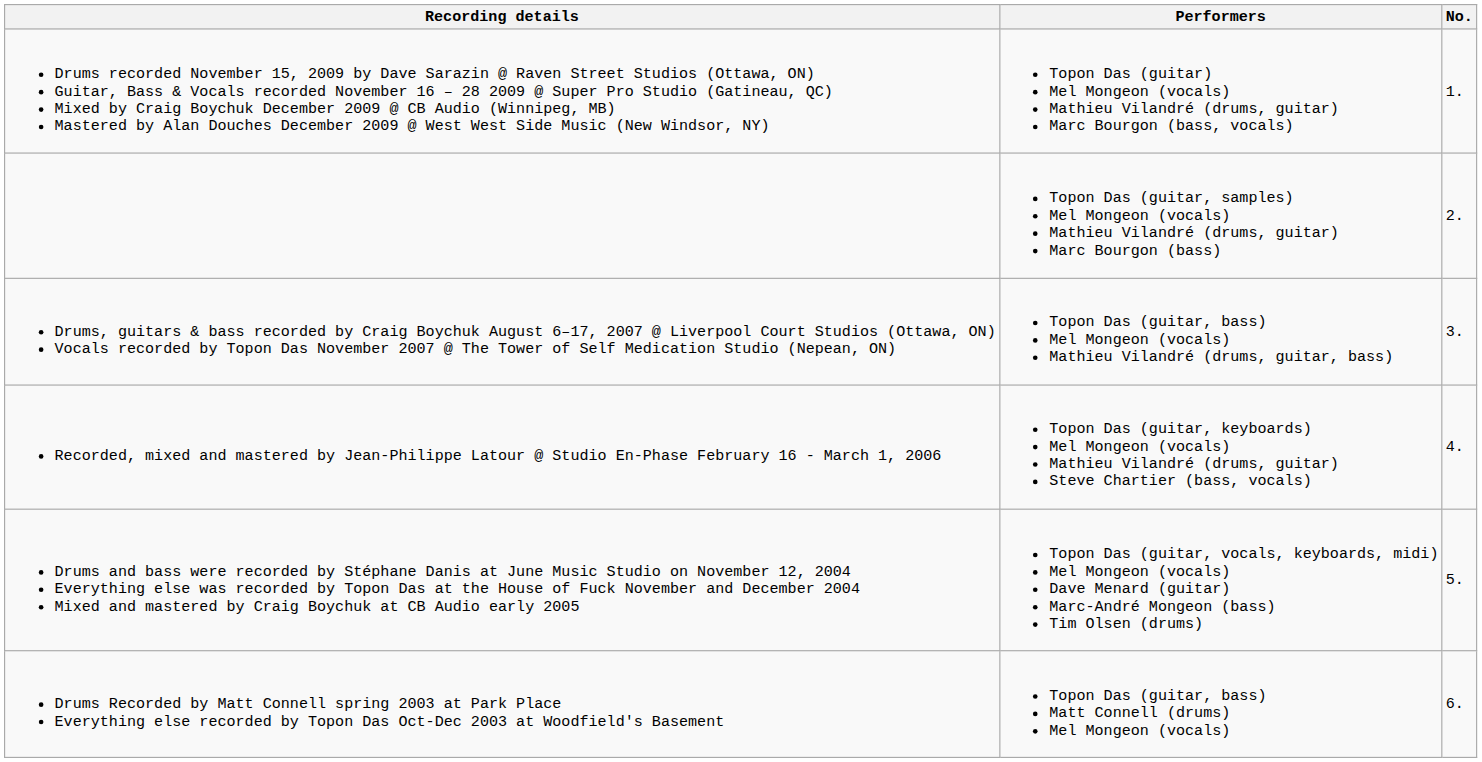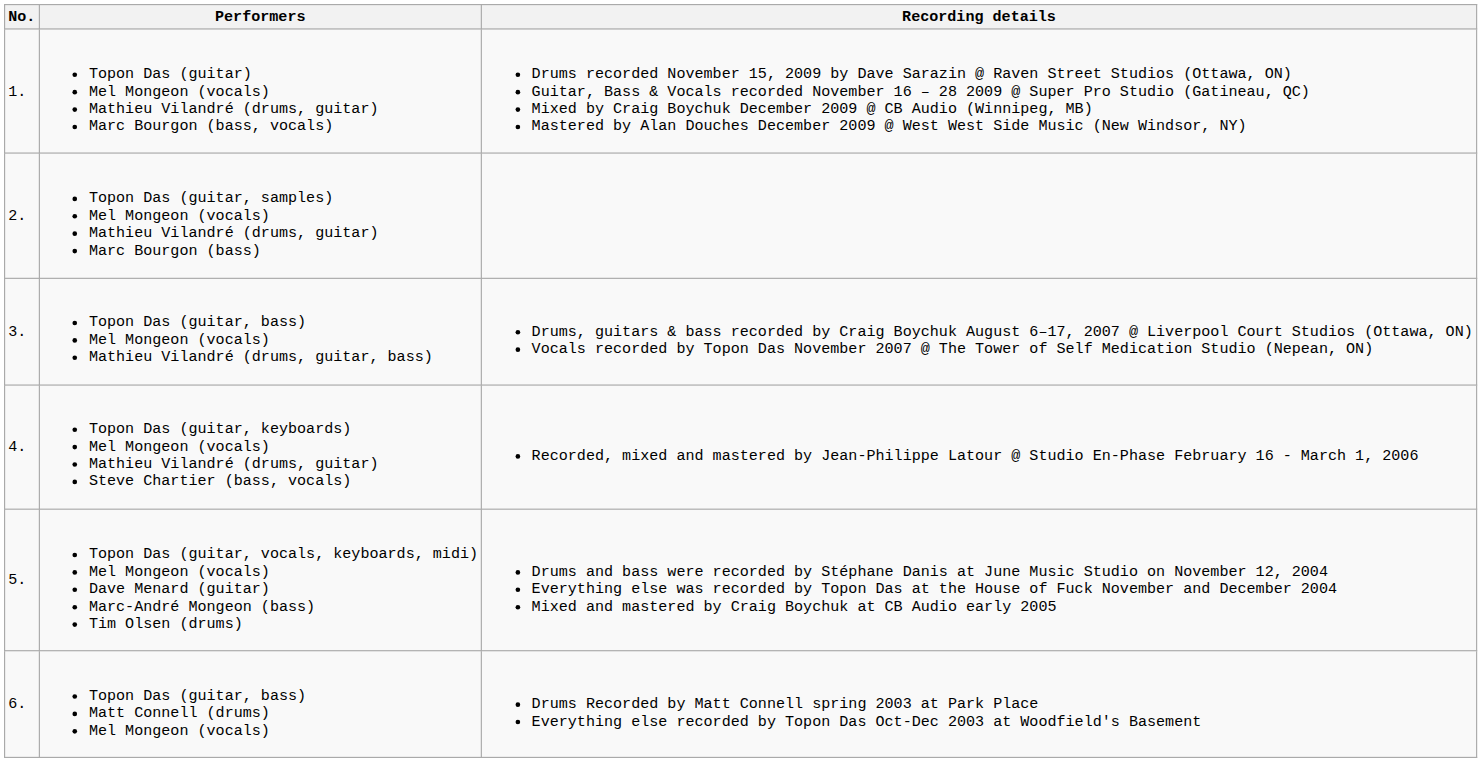columns swapped: (1459, 17) <-> (502, 17)
